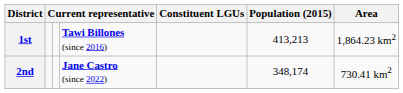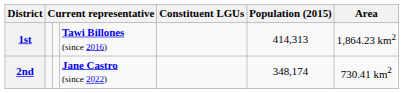(290, 39) 413,213 -> (290, 39) 414,313
